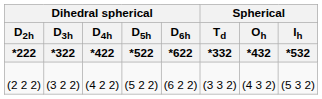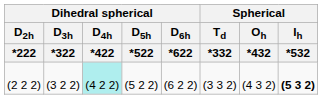(102, 84) no background -> (102, 84) paleturquoise background
(298, 84) normal -> (298, 84) bold
